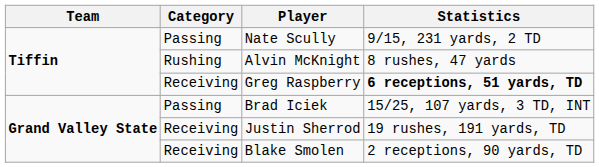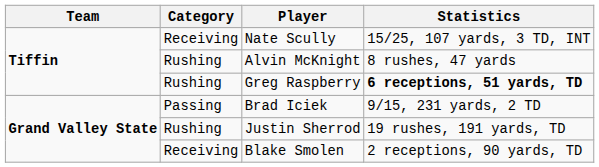(193, 39) Passing -> (201, 39) Receiving
(454, 39) 9/15, 231 yards, 2 TD -> (479, 39) 15/25, 107 yards, 3 TD, INT
(201, 84) Receiving -> (193, 84) Rushing
(479, 106) 15/25, 107 yards, 3 TD, INT -> (454, 106) 9/15, 231 yards, 2 TD
(201, 129) Receiving -> (193, 129) Rushing
